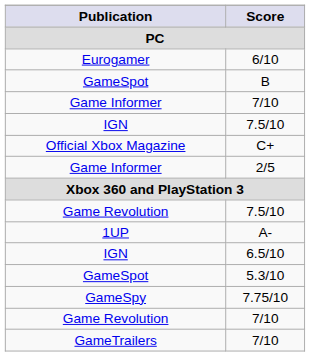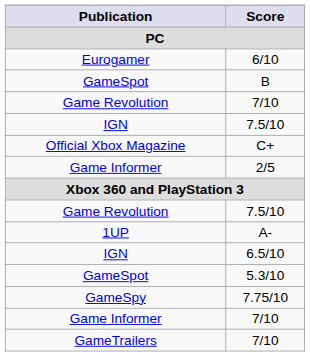(116, 102) Game Informer -> (116, 102) Game Revolution
(116, 319) Game Revolution -> (116, 319) Game Informer
